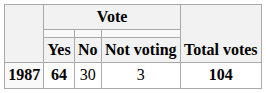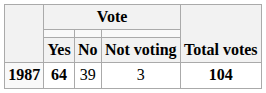(88, 75) 30 -> (88, 75) 39
